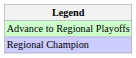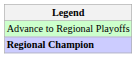(48, 45) normal -> (50, 45) bold
